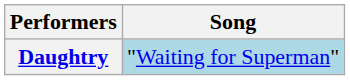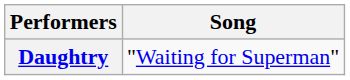(233, 56) lightblue background -> (233, 56) no background
